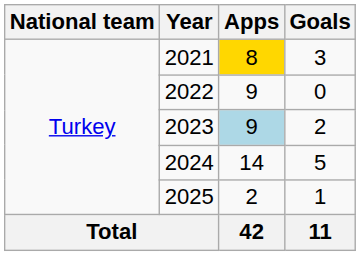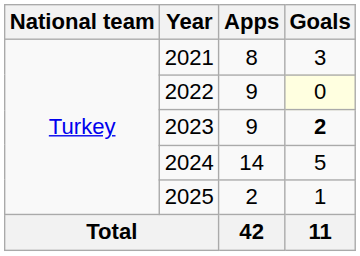(252, 57) gold background -> (252, 57) no background
(320, 92) no background -> (320, 92) lightyellow background
(252, 127) lightblue background -> (252, 127) no background
(320, 127) normal -> (320, 127) bold
